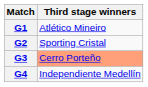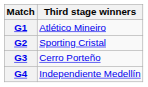(70, 58) lightsalmon background -> (70, 58) no background
